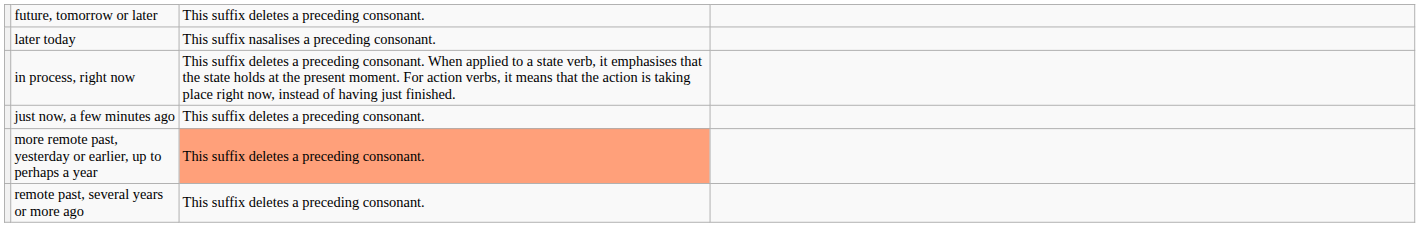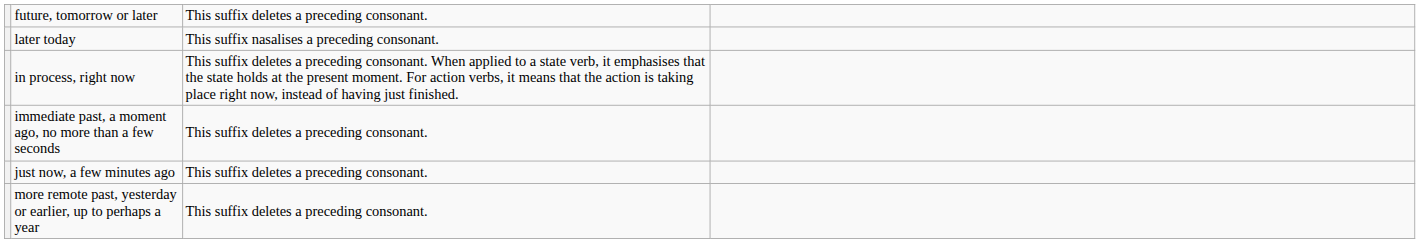+ row: (90, 133)
(304, 155) lightsalmon background -> (307, 211) no background
- row: (89, 203)
